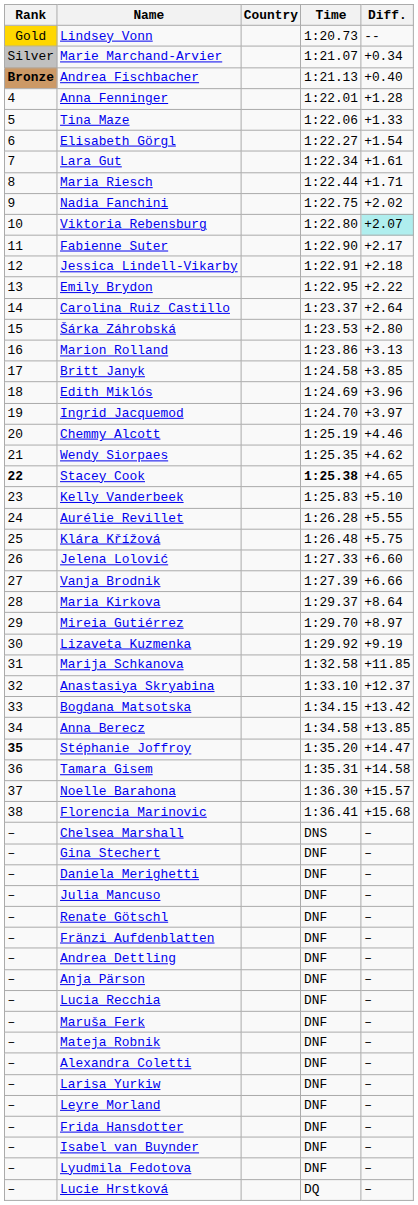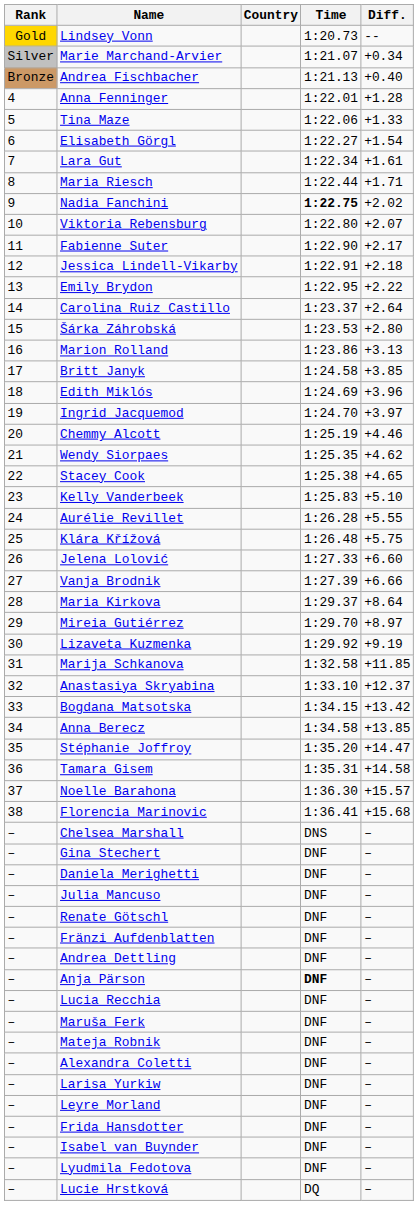(31, 78) bold -> (31, 78) normal
(331, 204) normal -> (331, 204) bold
(383, 225) paleturquoise background -> (383, 225) no background
(15, 476) bold -> (15, 476) normal
(331, 476) bold -> (331, 476) normal
(15, 749) bold -> (15, 749) normal
(316, 980) normal -> (316, 980) bold
